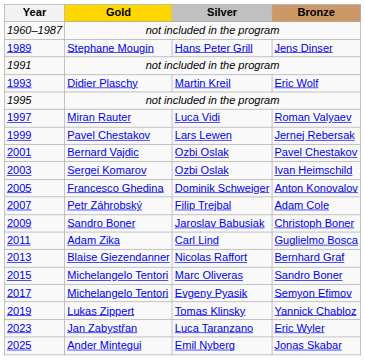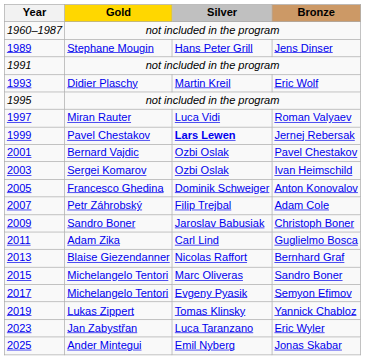(203, 135) normal -> (205, 135) bold
